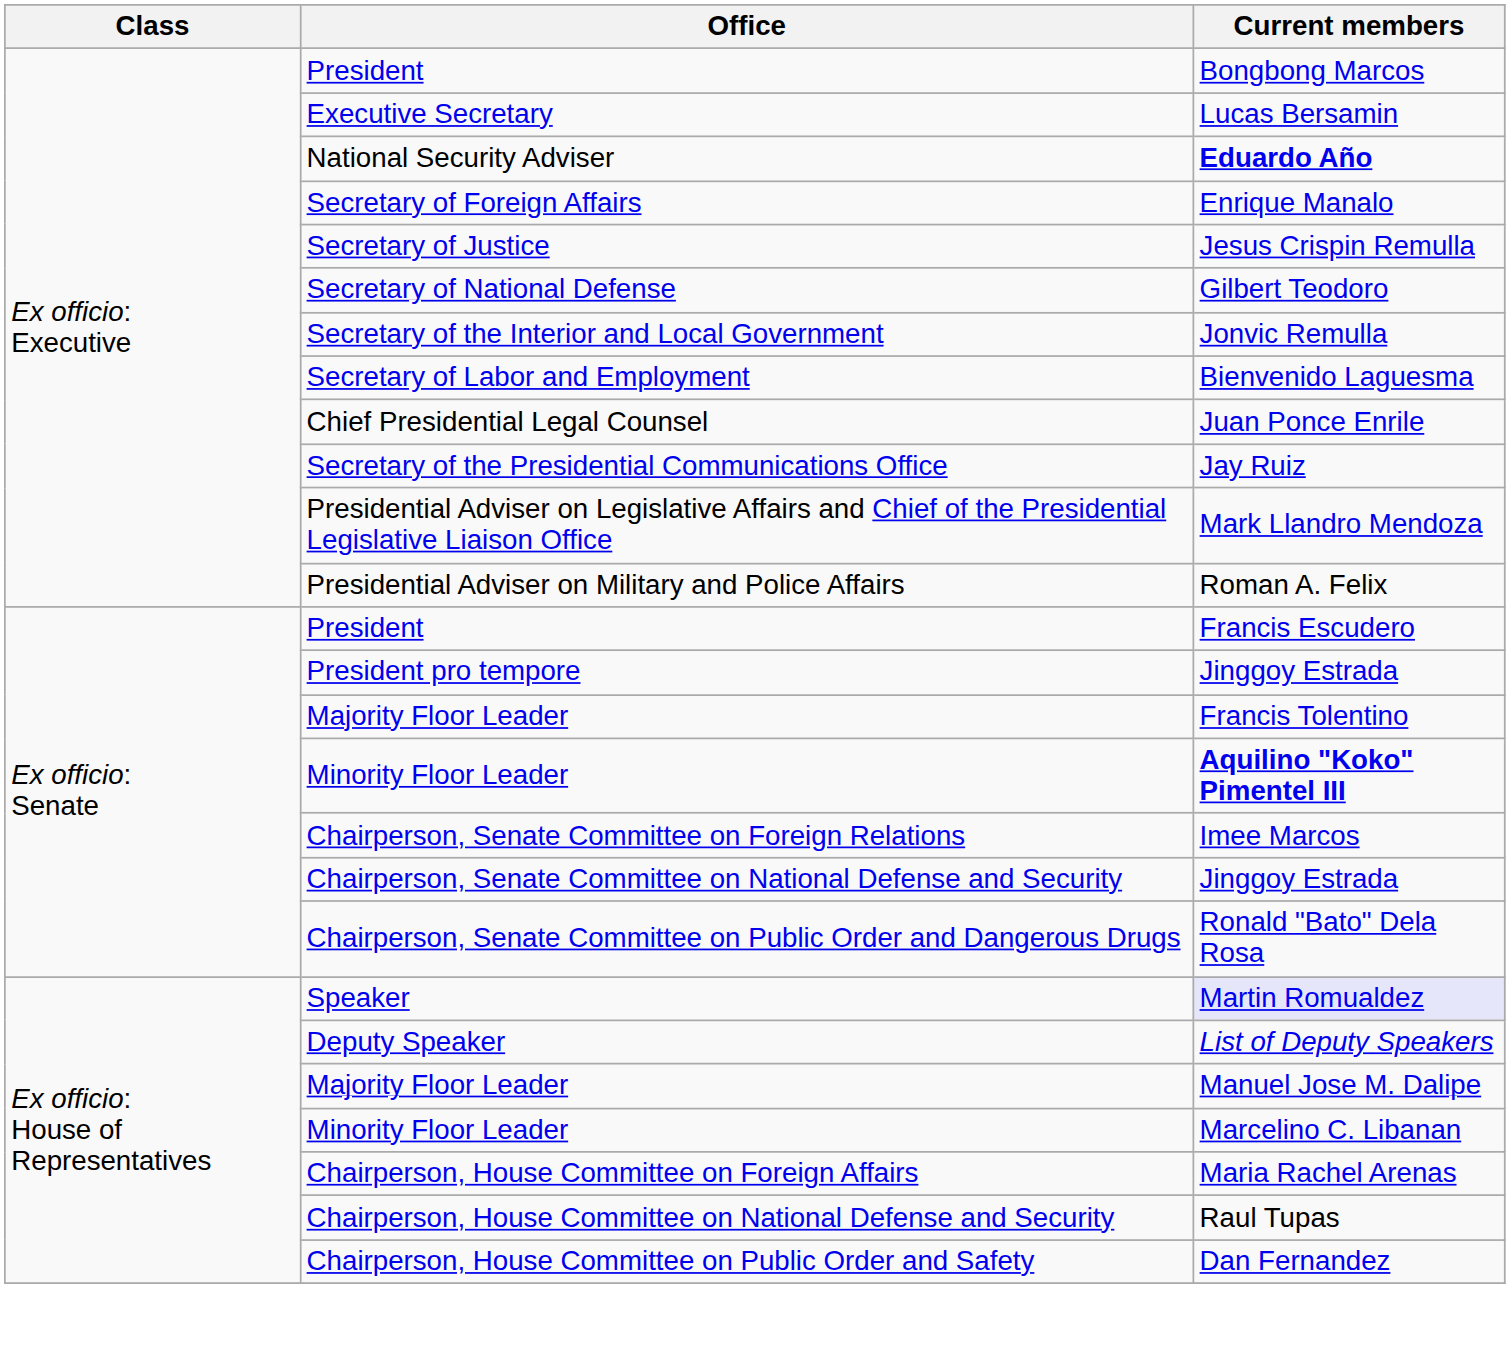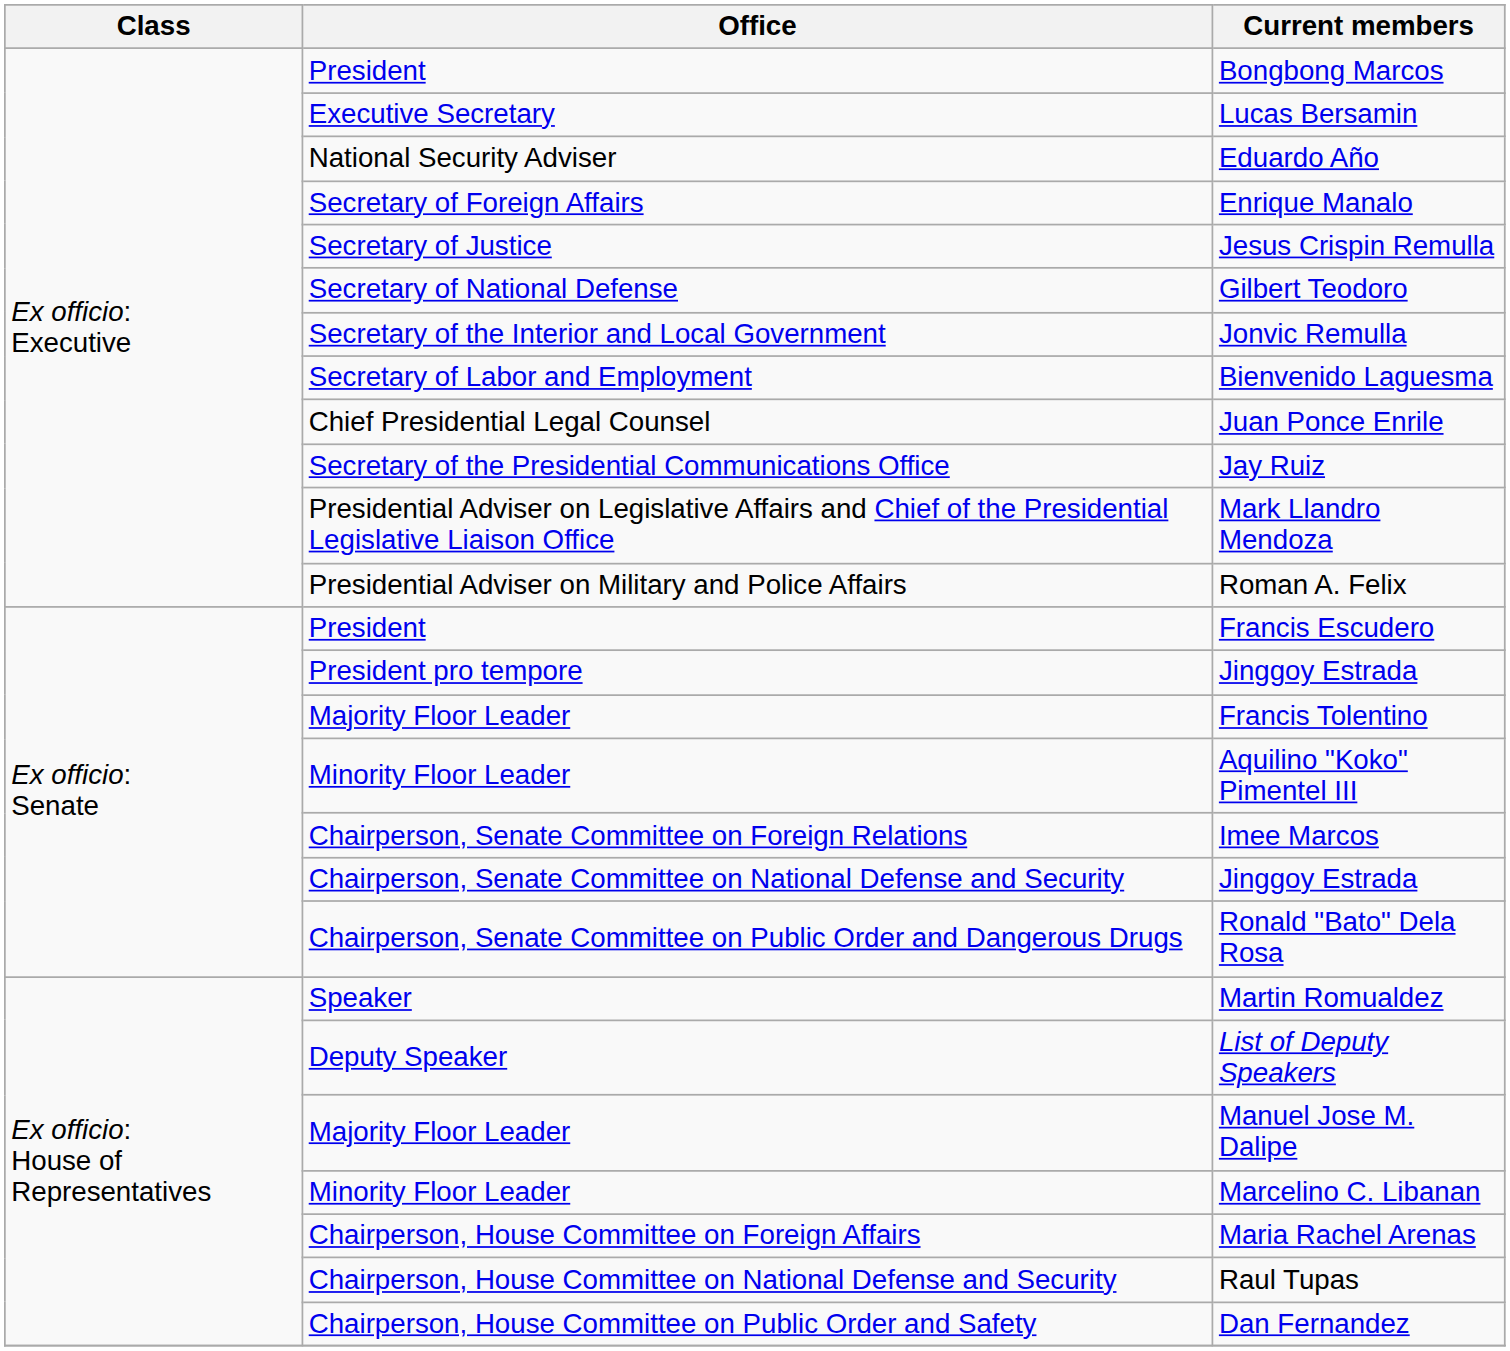(1286, 158) bold -> (1299, 158) normal
(1307, 775) bold -> (1313, 775) normal
(1312, 997) lavender background -> (1331, 997) no background
